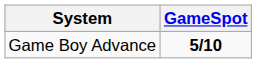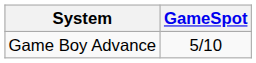(206, 45) bold -> (206, 45) normal
